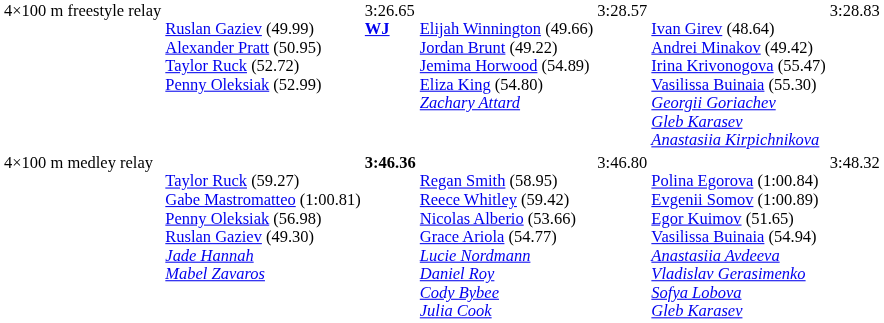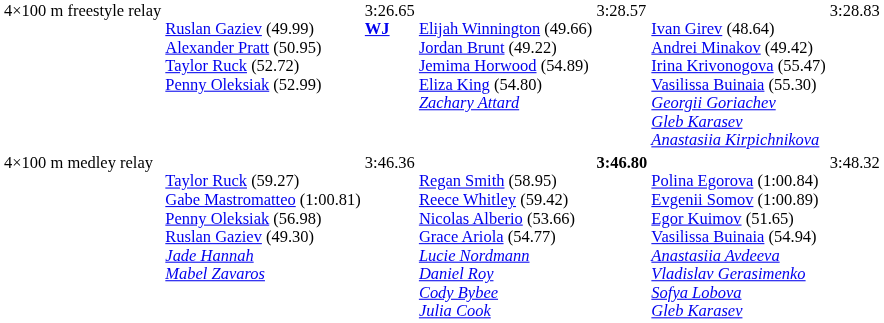(390, 162) bold -> (390, 162) normal
(622, 162) normal -> (622, 162) bold
